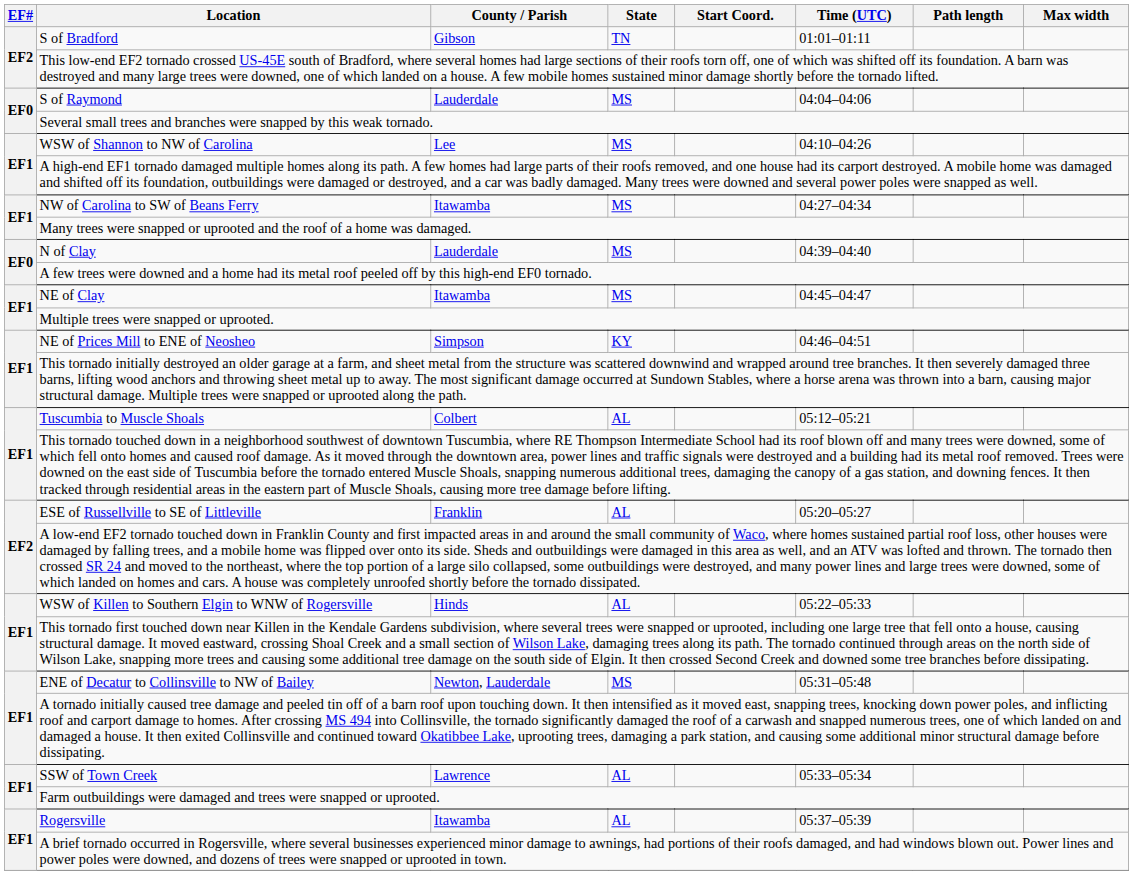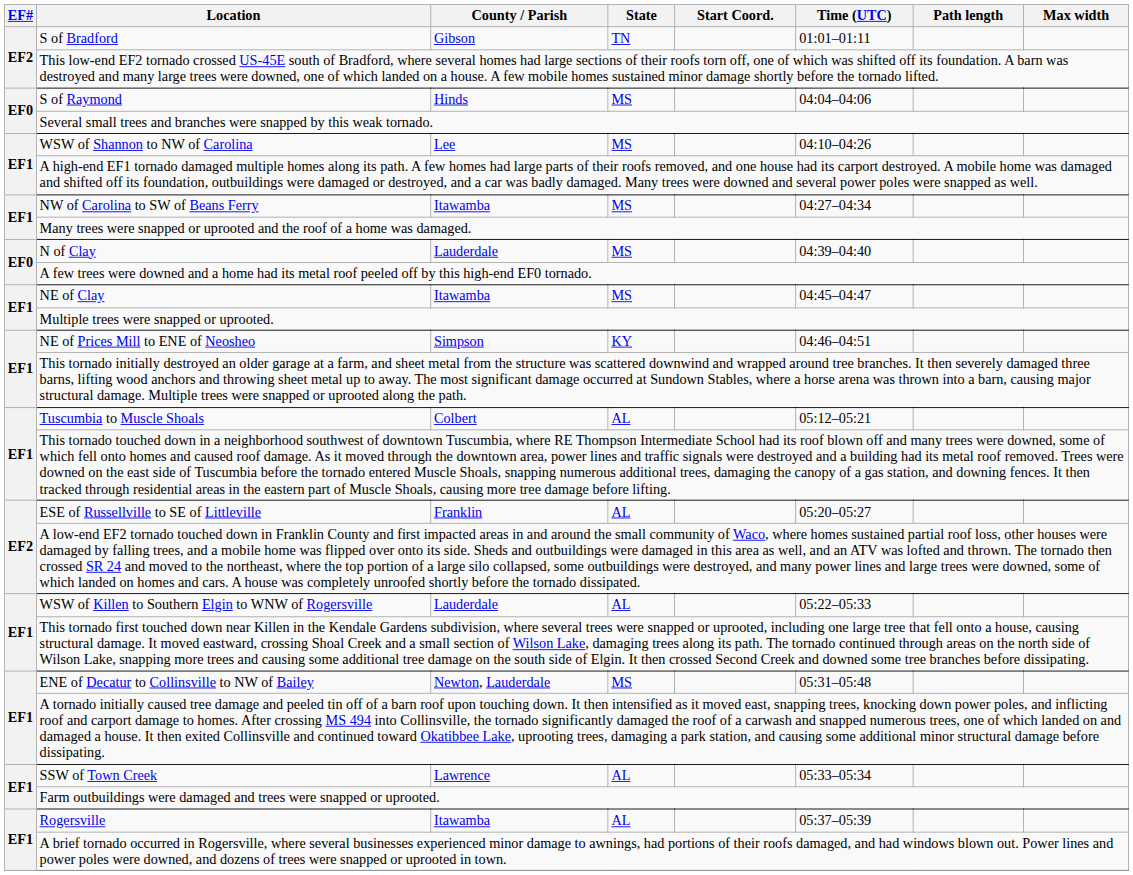(466, 99) Lauderdale -> (451, 99) Hinds
(451, 605) Hinds -> (466, 605) Lauderdale
